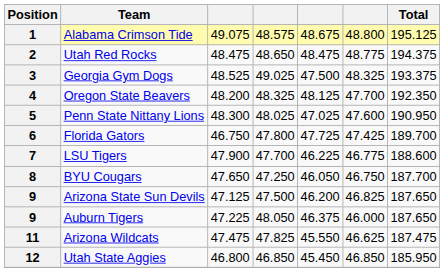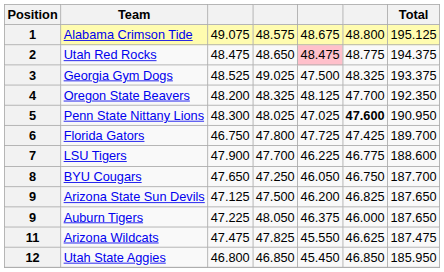(320, 55) no background -> (320, 55) pink background
(365, 116) normal -> (365, 116) bold
